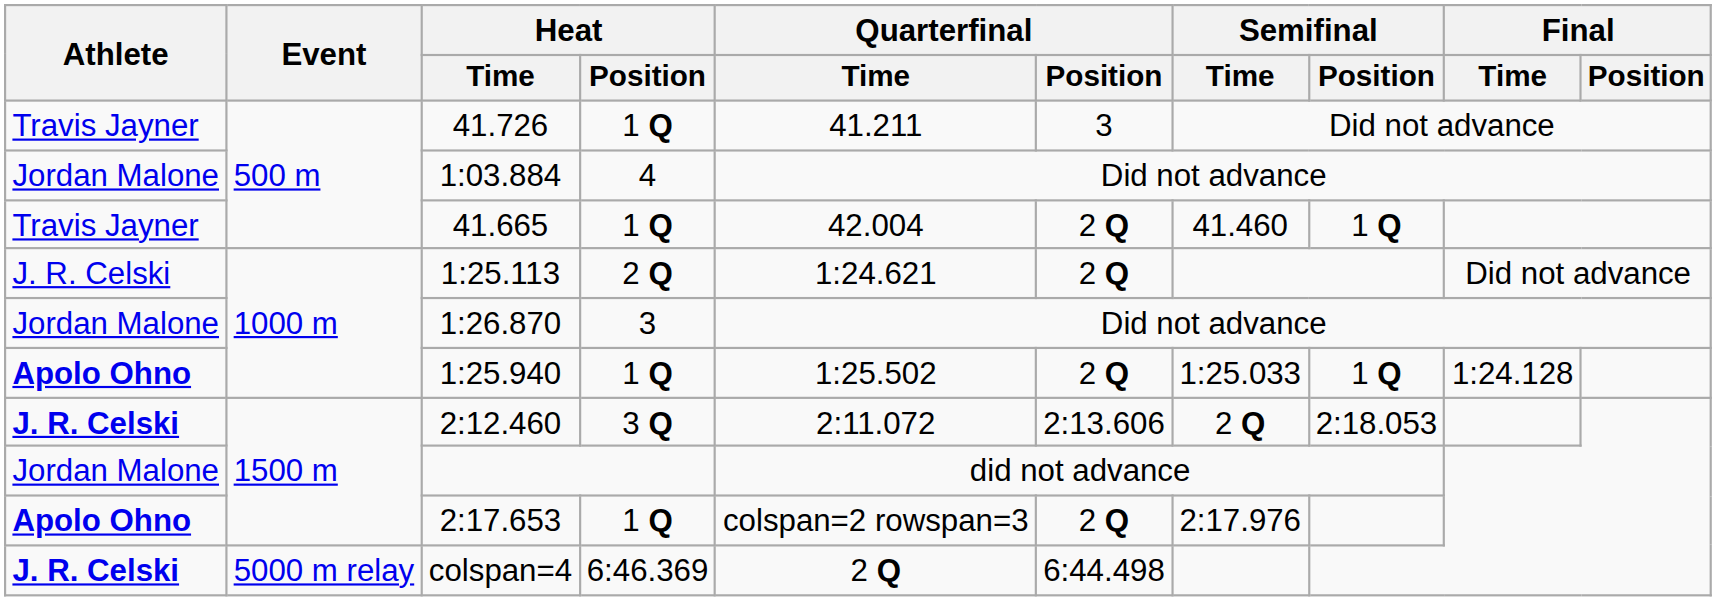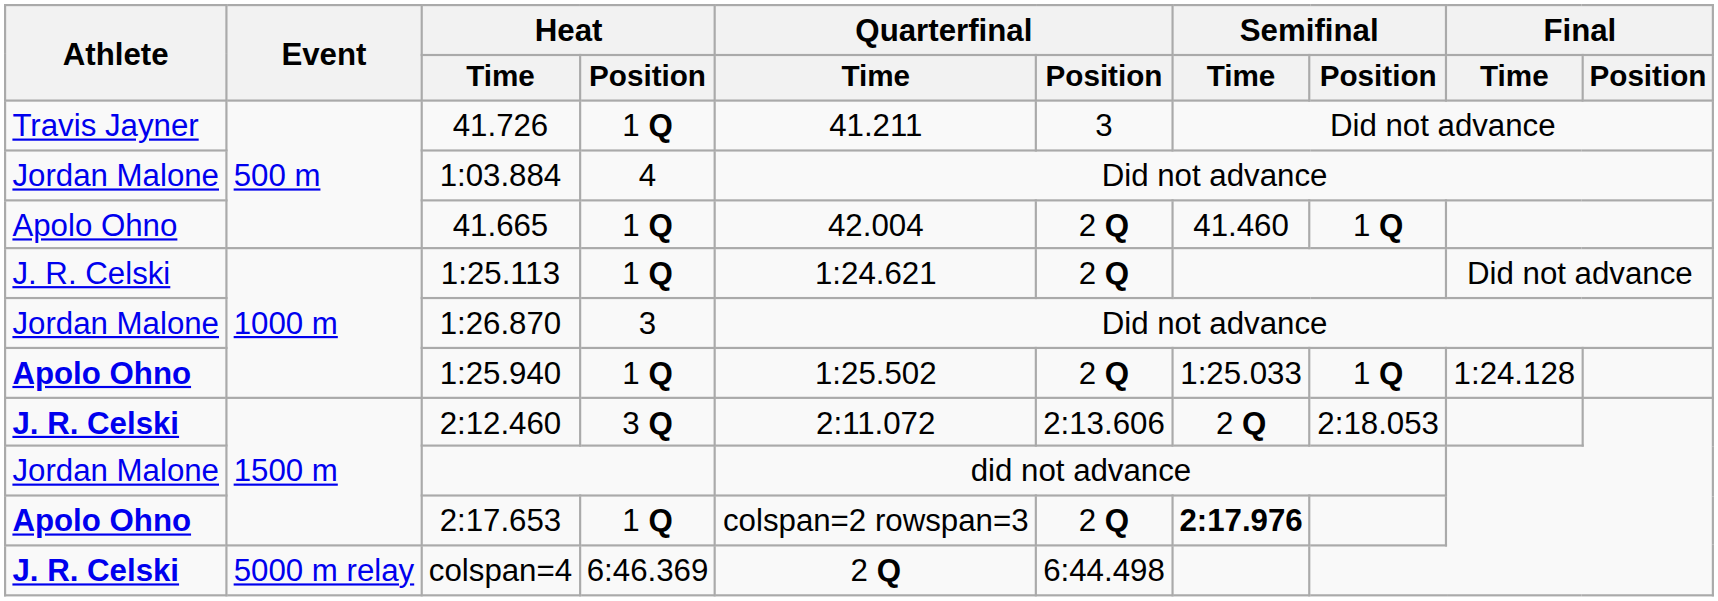(106, 225) Travis Jayner -> (95, 225) Apolo Ohno
(648, 274) 2 Q -> (648, 274) 1 Q
(1240, 521) normal -> (1241, 521) bold
